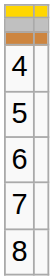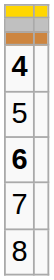(20, 67) normal -> (20, 67) bold
(20, 159) normal -> (20, 159) bold
